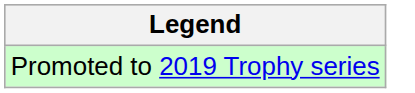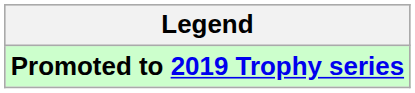(195, 66) normal -> (207, 66) bold
